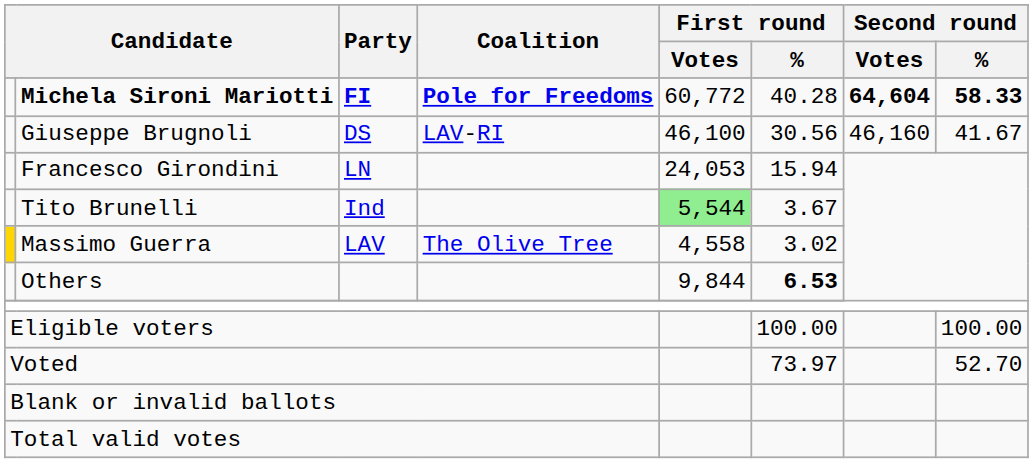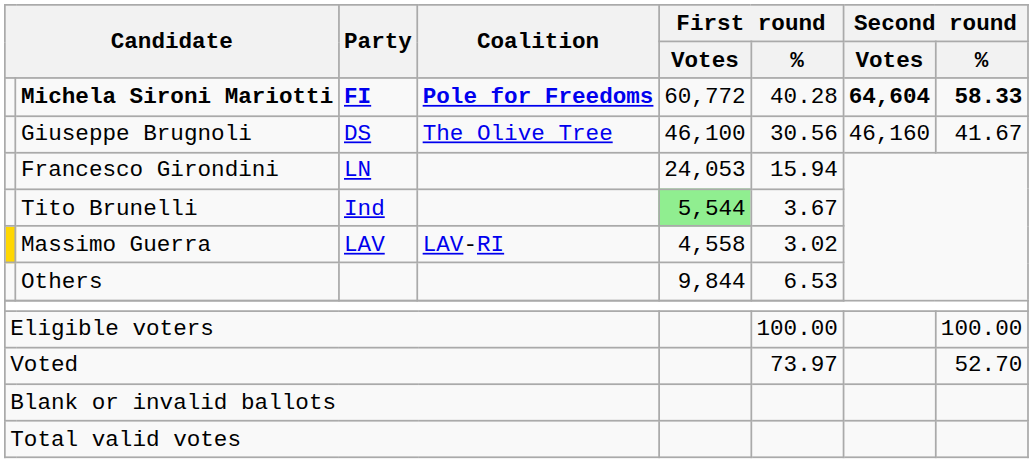(463, 134) LAV-RI -> (518, 134) The Olive Tree
(518, 245) The Olive Tree -> (463, 245) LAV-RI
(811, 281) bold -> (811, 281) normal
